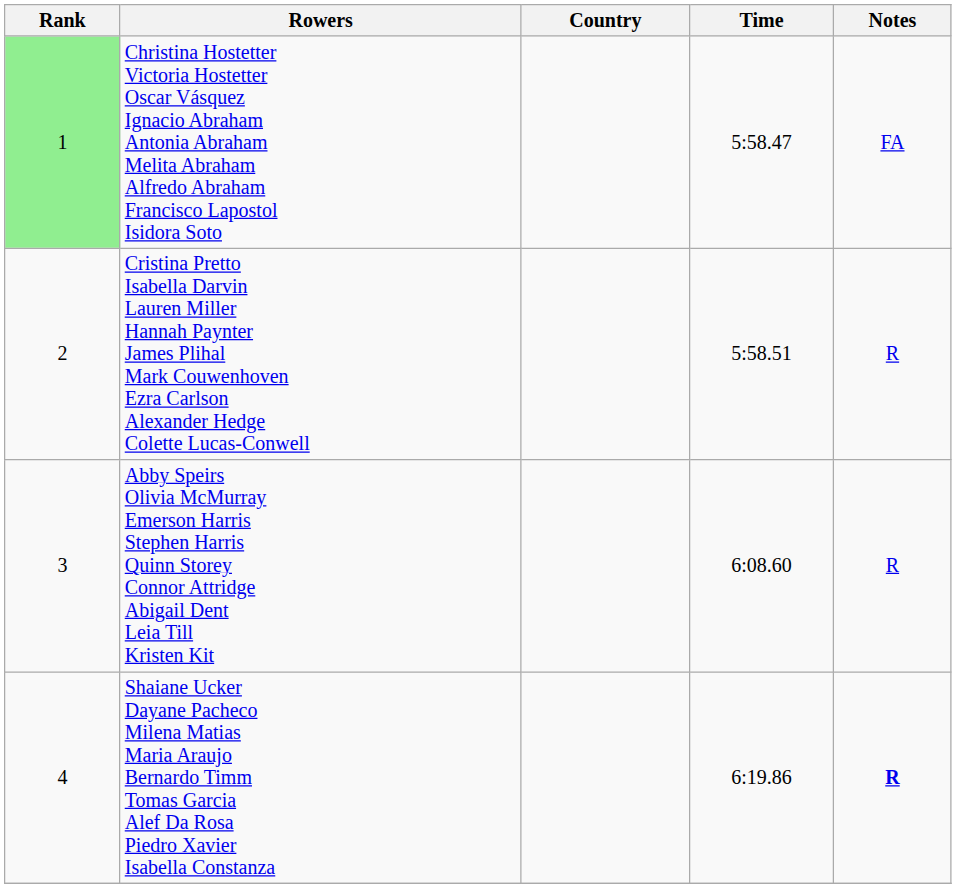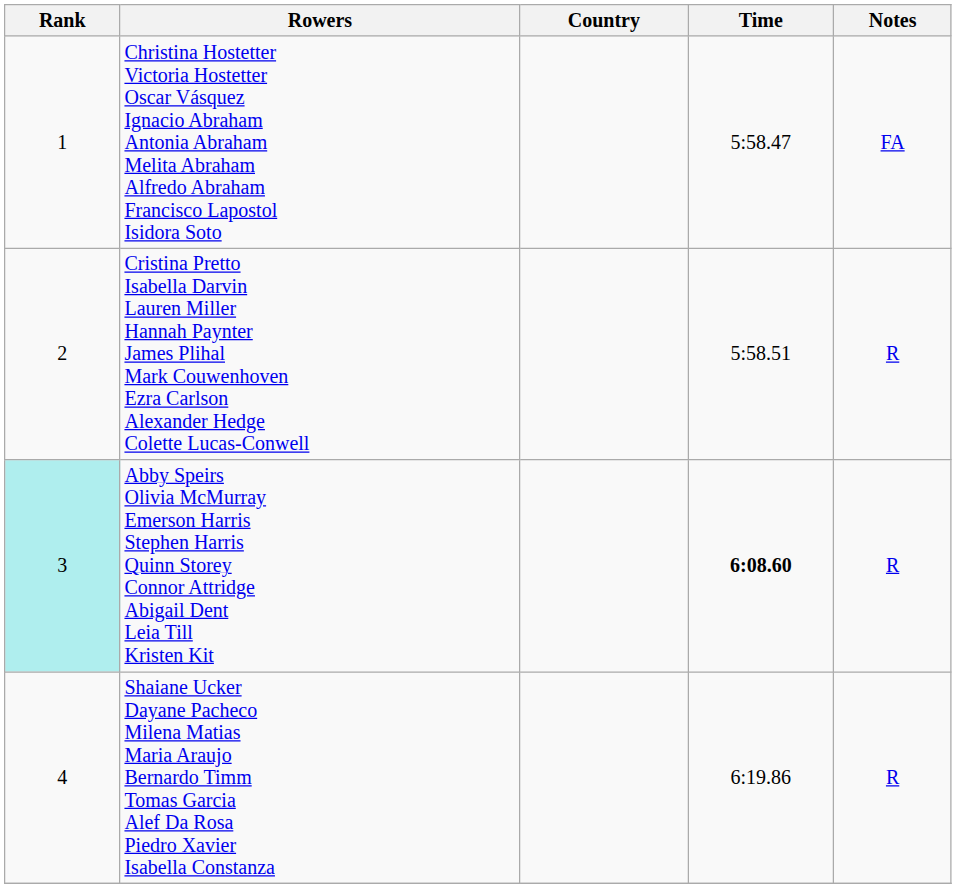(62, 142) lightgreen background -> (62, 142) no background
(62, 565) no background -> (62, 565) paleturquoise background
(762, 565) normal -> (761, 565) bold
(892, 777) bold -> (893, 777) normal
